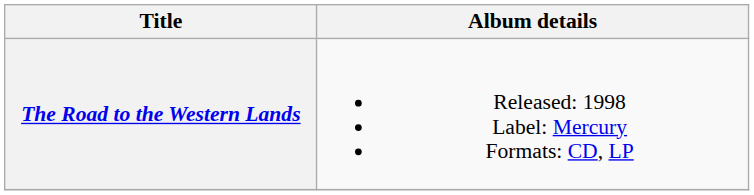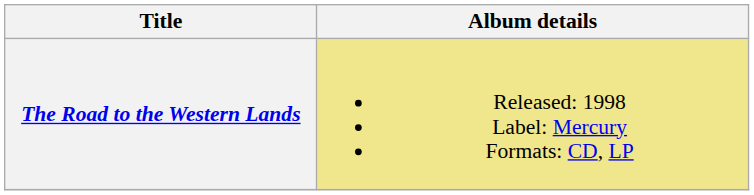(533, 126) no background -> (533, 126) khaki background
